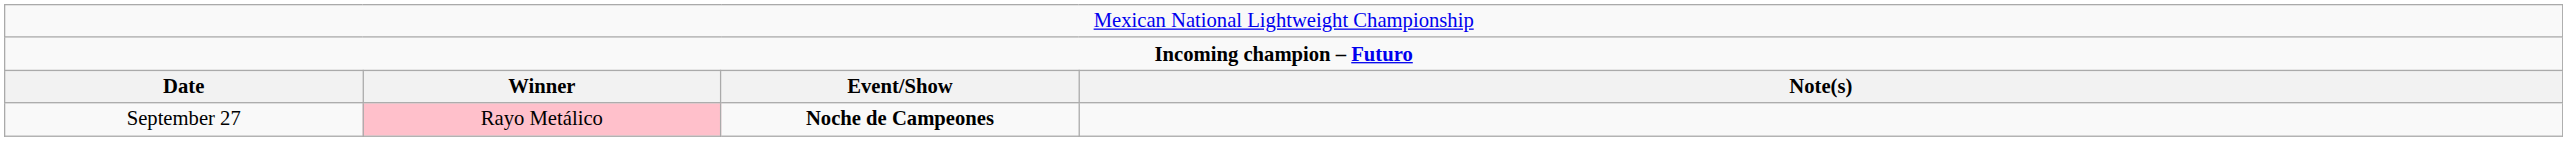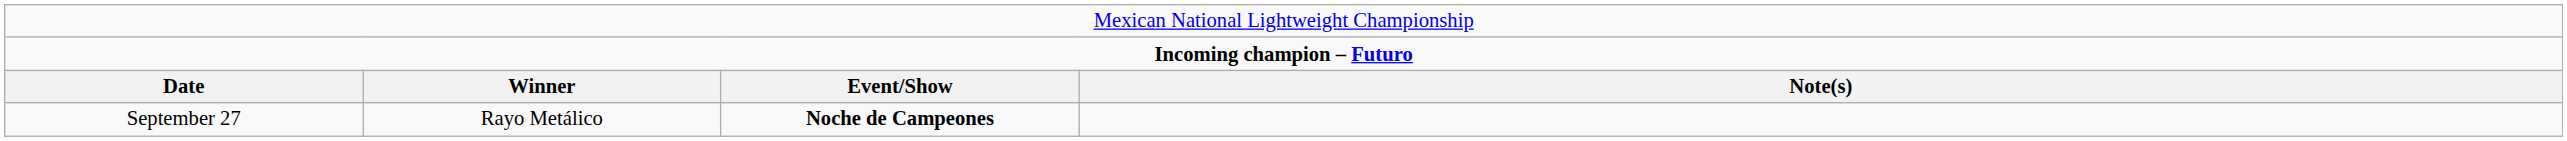(542, 119) pink background -> (542, 119) no background
